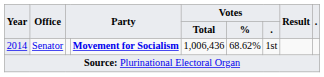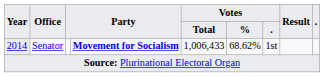(204, 47) 1,006,436 -> (204, 47) 1,006,433
